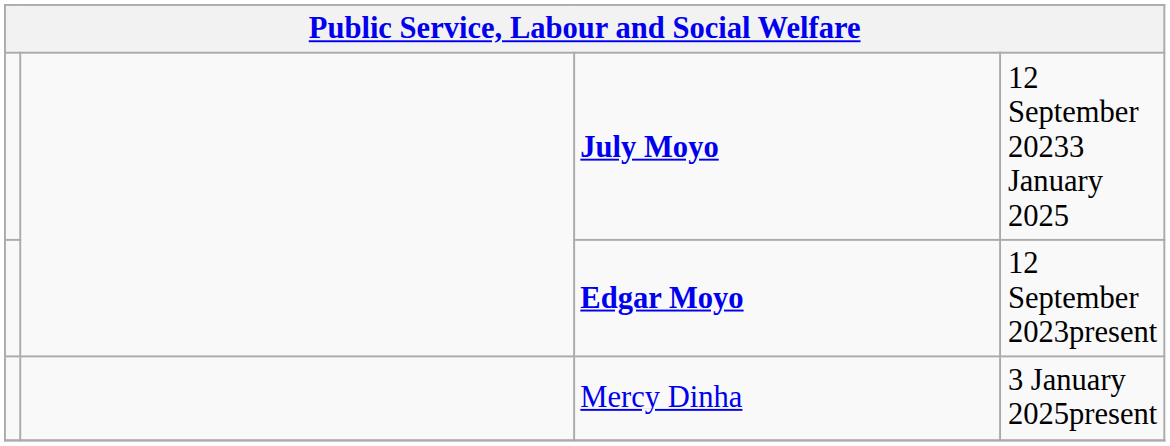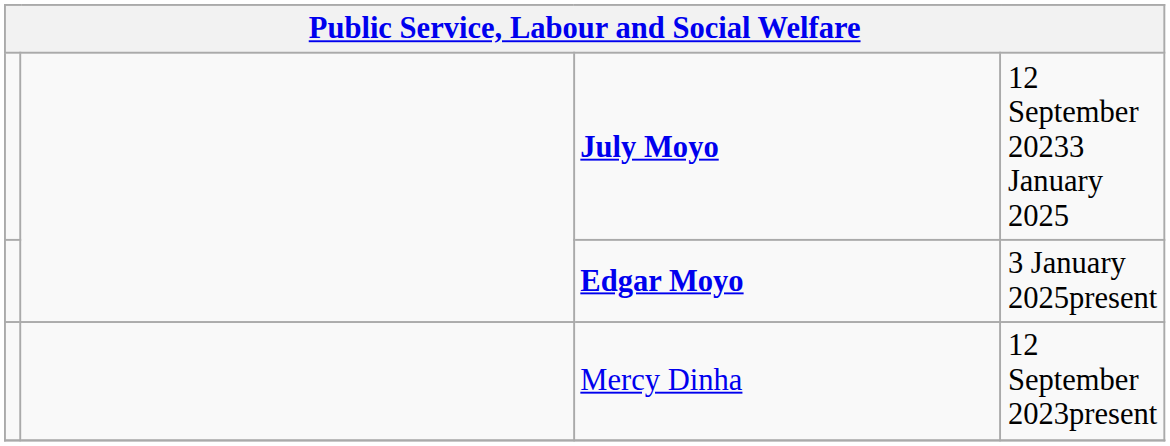(1083, 297) 12 September 2023present -> (1083, 280) 3 January 2025present
(1083, 397) 3 January 2025present -> (1083, 380) 12 September 2023present
